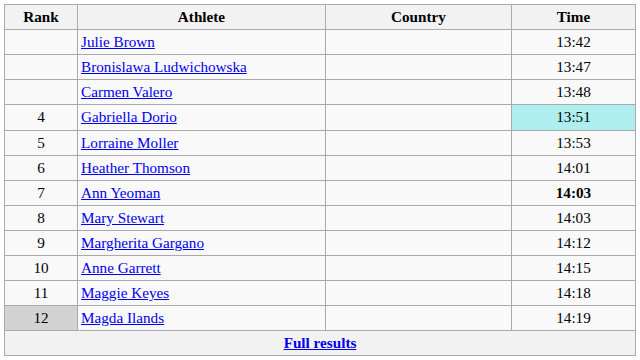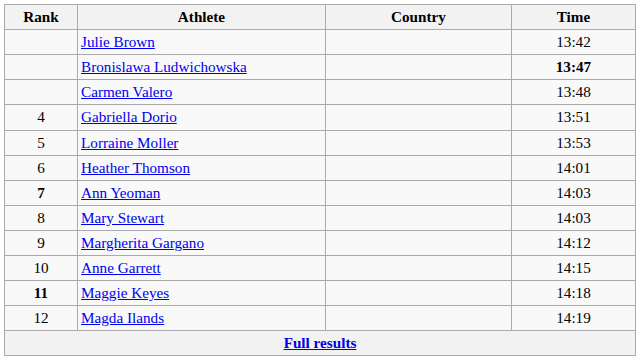(573, 67) normal -> (573, 67) bold
(573, 117) paleturquoise background -> (573, 117) no background
(41, 192) normal -> (41, 192) bold
(573, 192) bold -> (573, 192) normal
(41, 292) normal -> (41, 292) bold
(41, 317) lightgrey background -> (41, 317) no background
